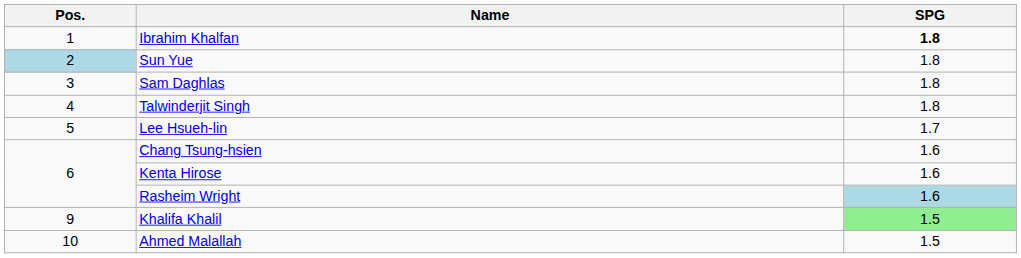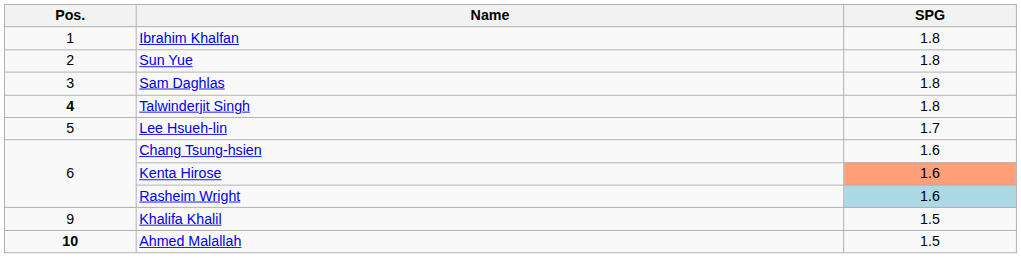(930, 38) bold -> (930, 38) normal
(70, 60) lightblue background -> (70, 60) no background
(70, 106) normal -> (70, 106) bold
(930, 173) no background -> (930, 173) lightsalmon background
(930, 219) lightgreen background -> (930, 219) no background
(70, 241) normal -> (70, 241) bold
